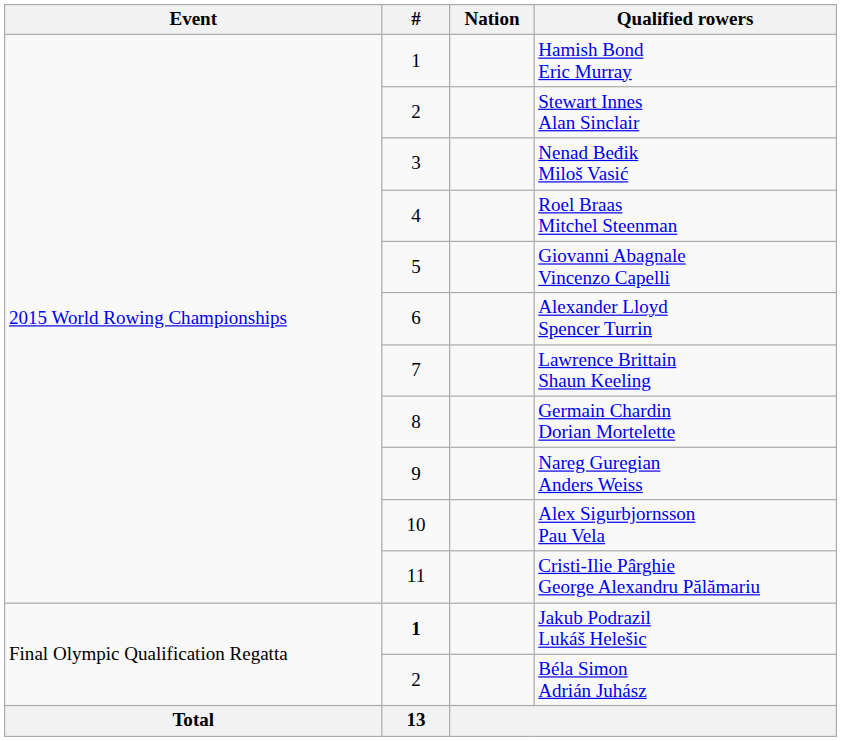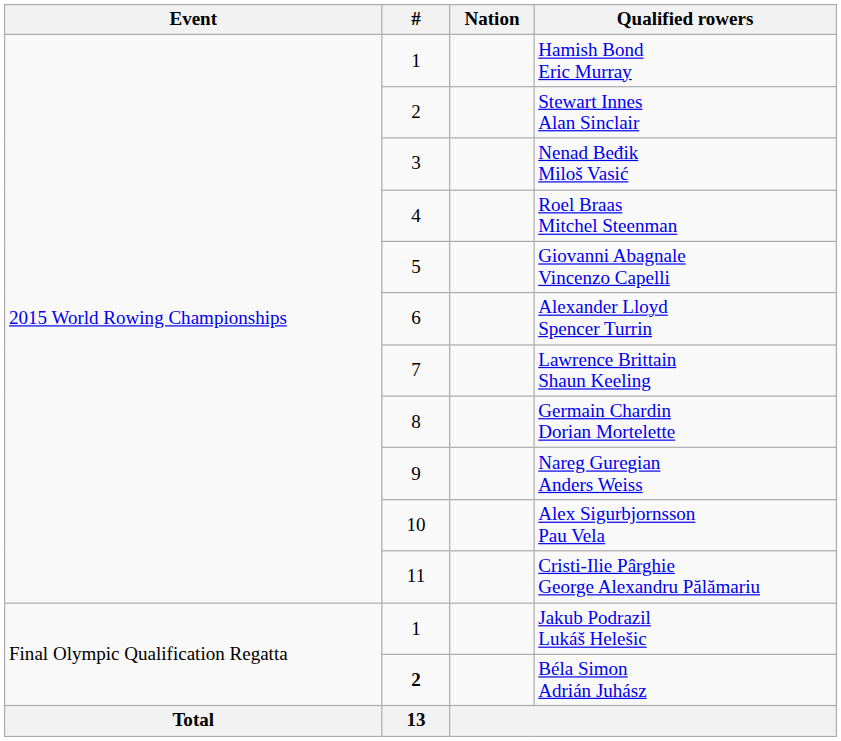(416, 628) bold -> (416, 628) normal
(416, 679) normal -> (416, 679) bold
